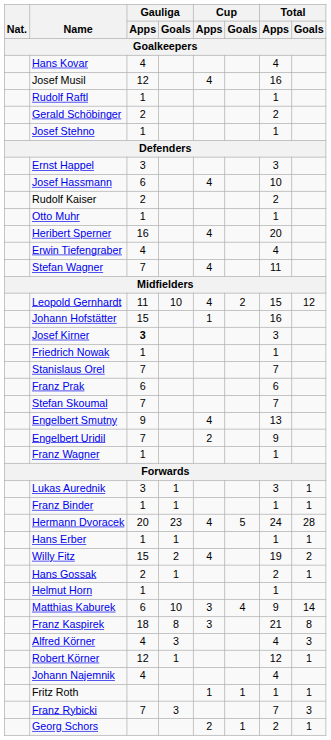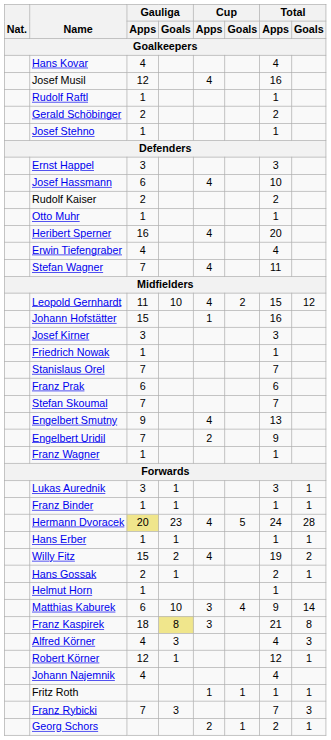(143, 336) bold -> (143, 336) normal
(143, 523) no background -> (143, 523) khaki background
(176, 625) no background -> (176, 625) khaki background
